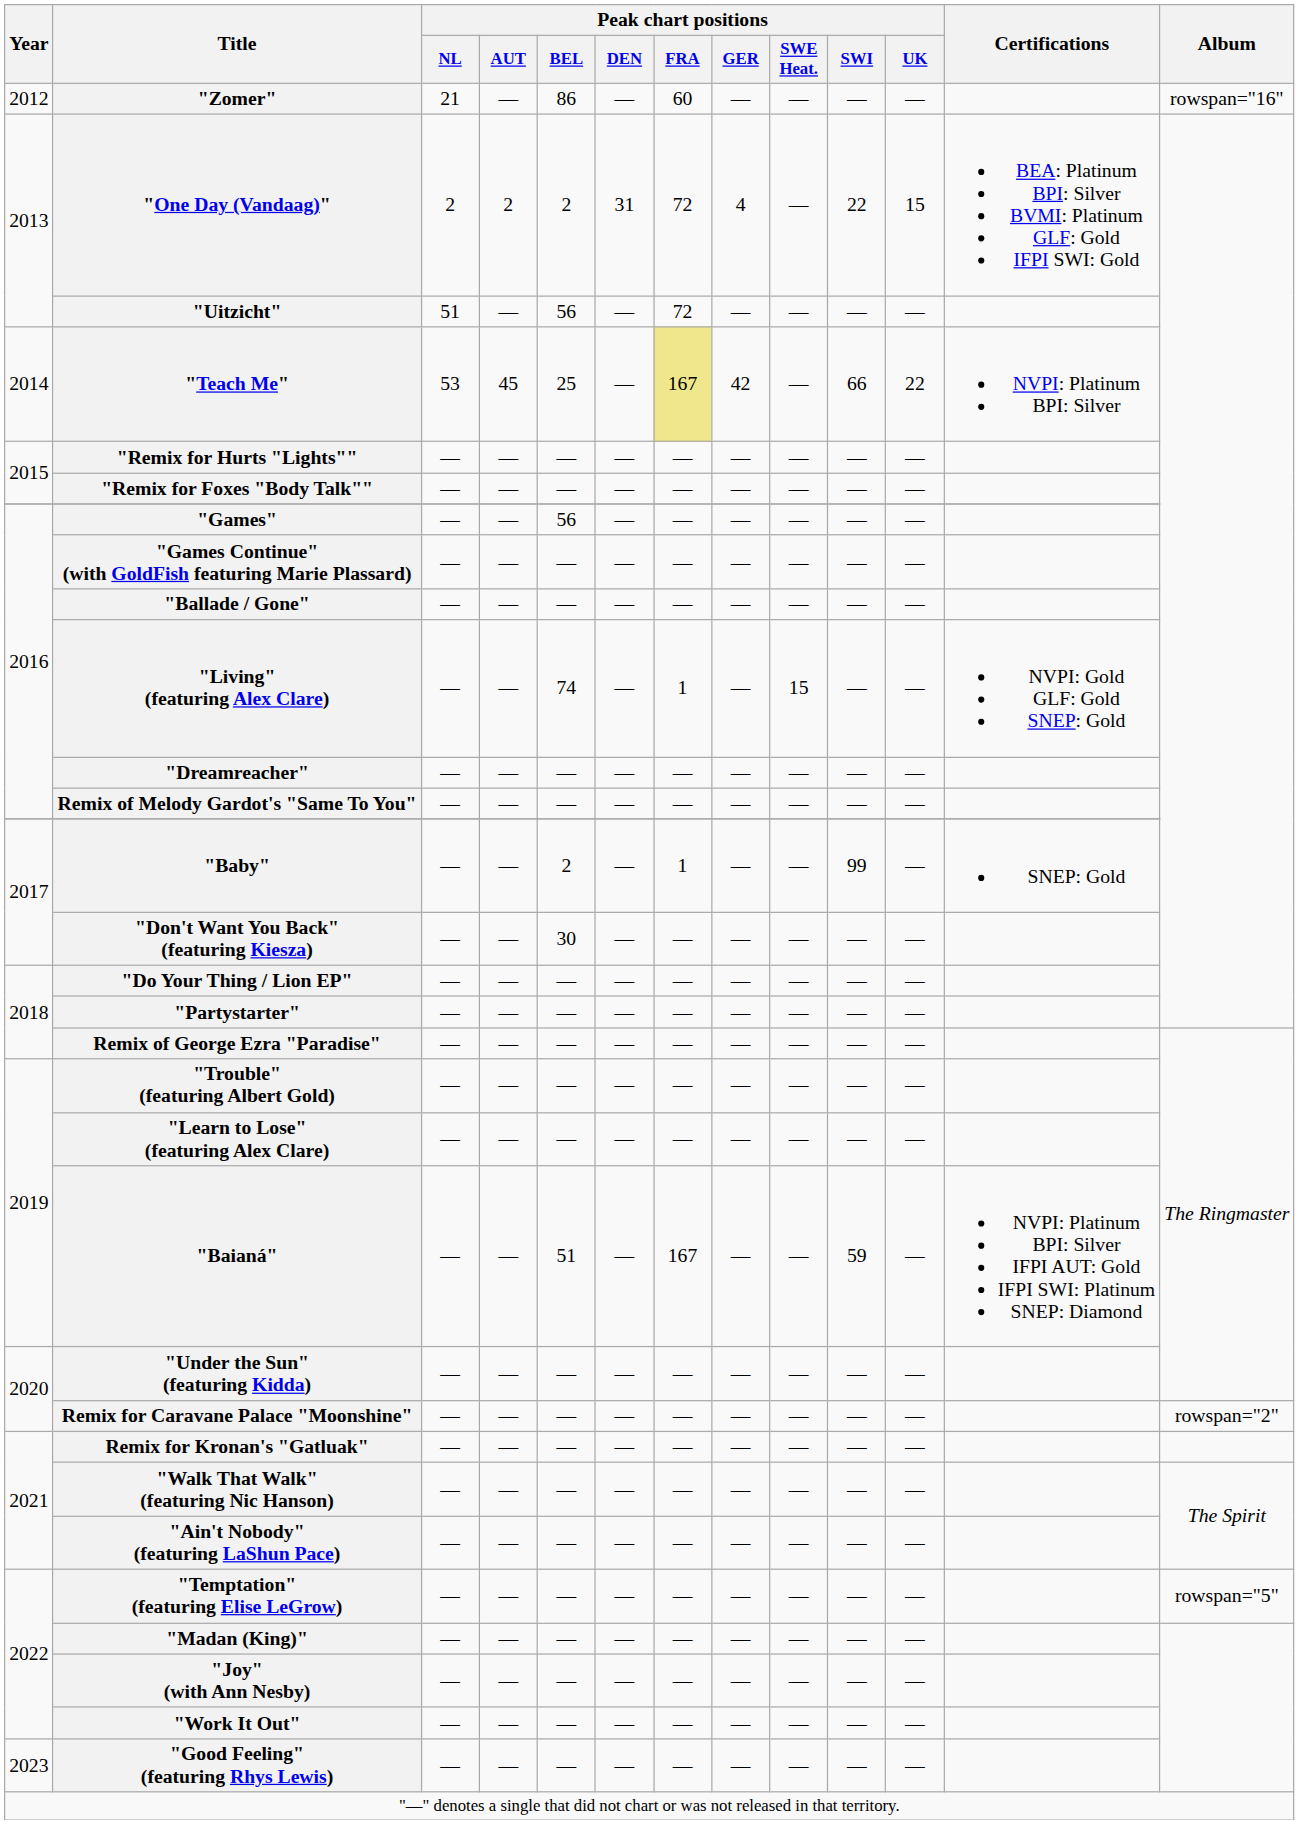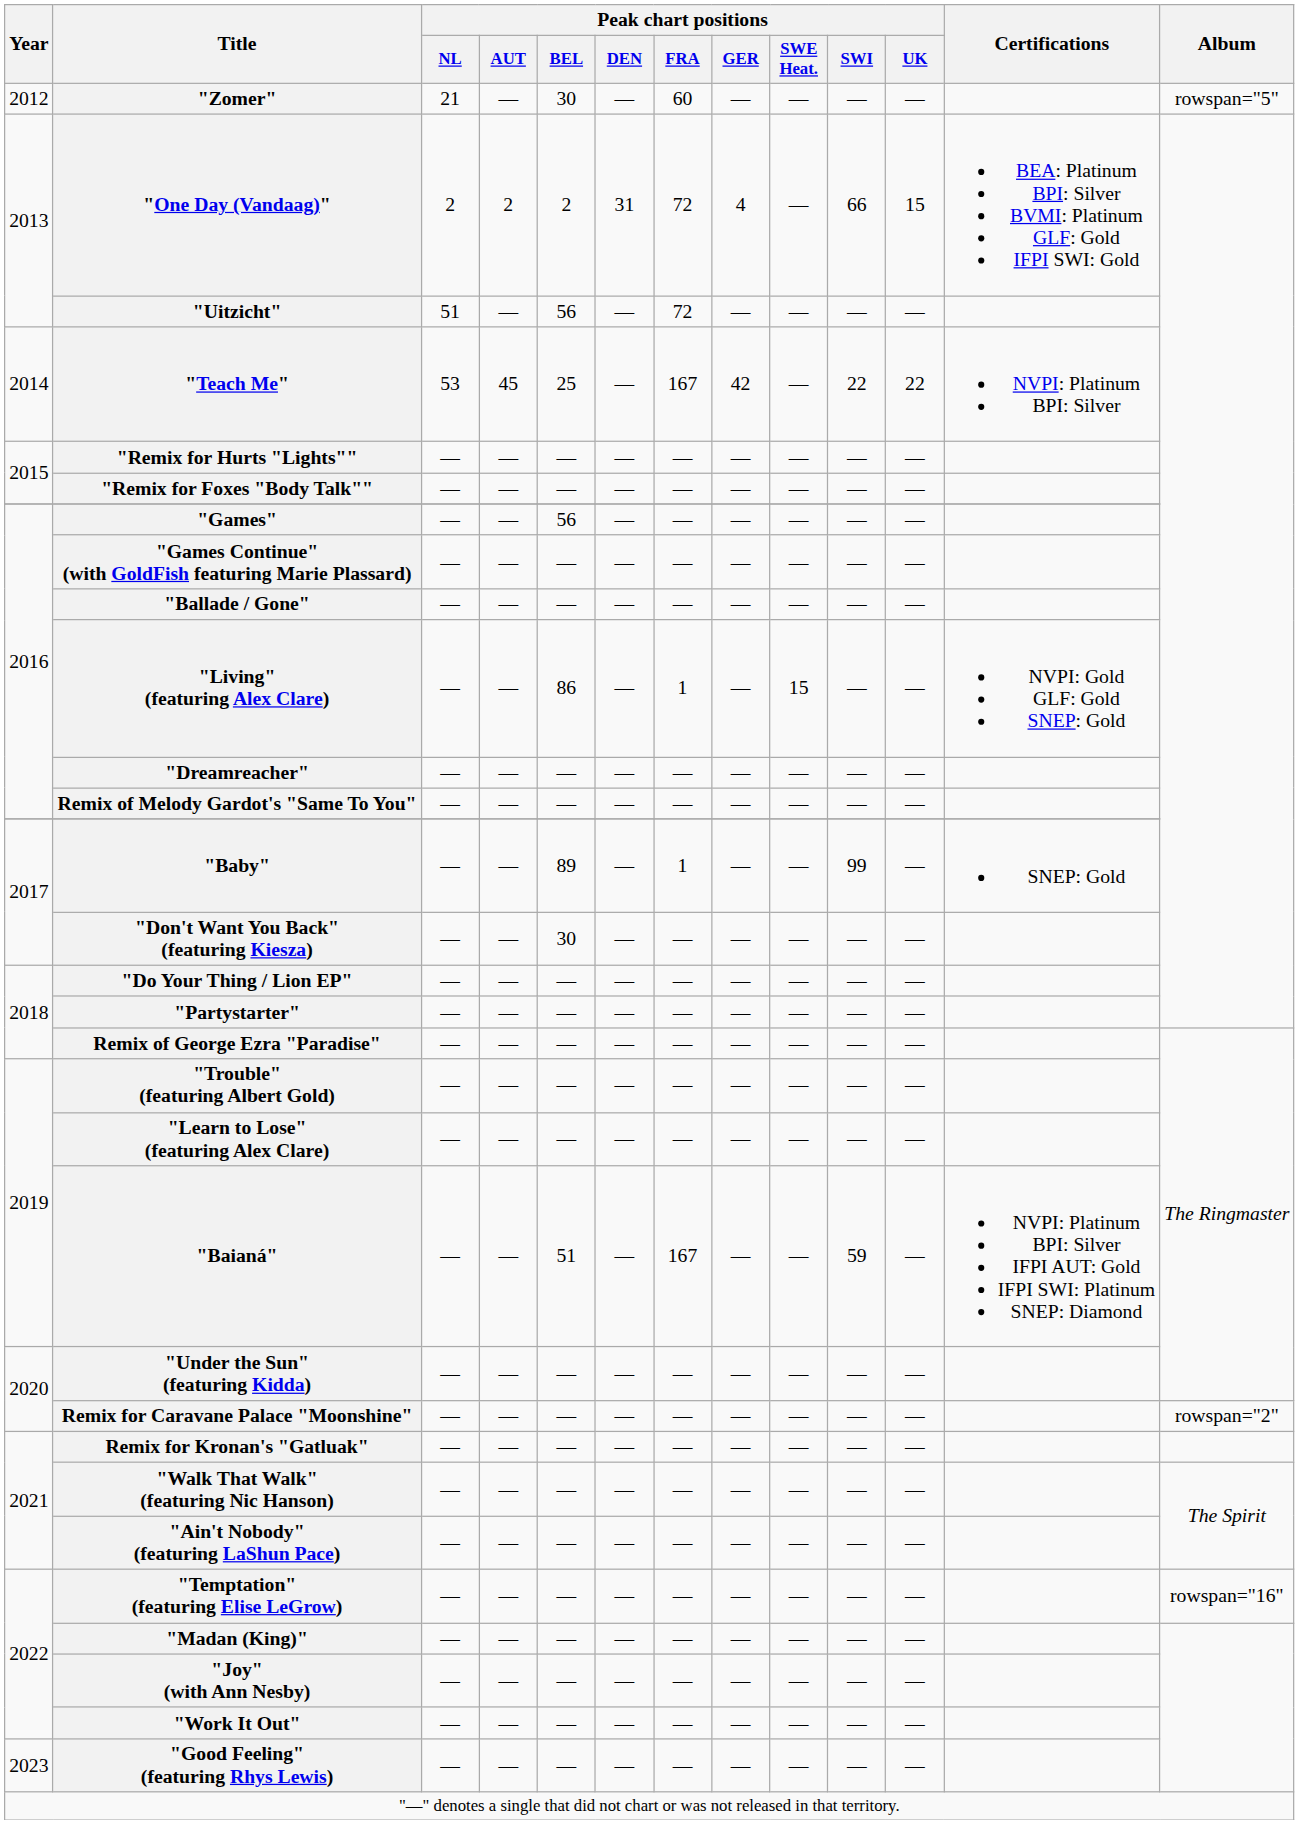(566, 98) 86 -> (566, 98) 30
(1227, 98) rowspan="16" -> (1227, 98) rowspan="5"
(857, 204) 22 -> (857, 204) 66
(683, 384) khaki background -> (683, 384) no background
(857, 384) 66 -> (857, 384) 22
(566, 688) 74 -> (566, 688) 86
(566, 865) 2 -> (566, 865) 89
(1227, 1595) rowspan="5" -> (1227, 1595) rowspan="16"
